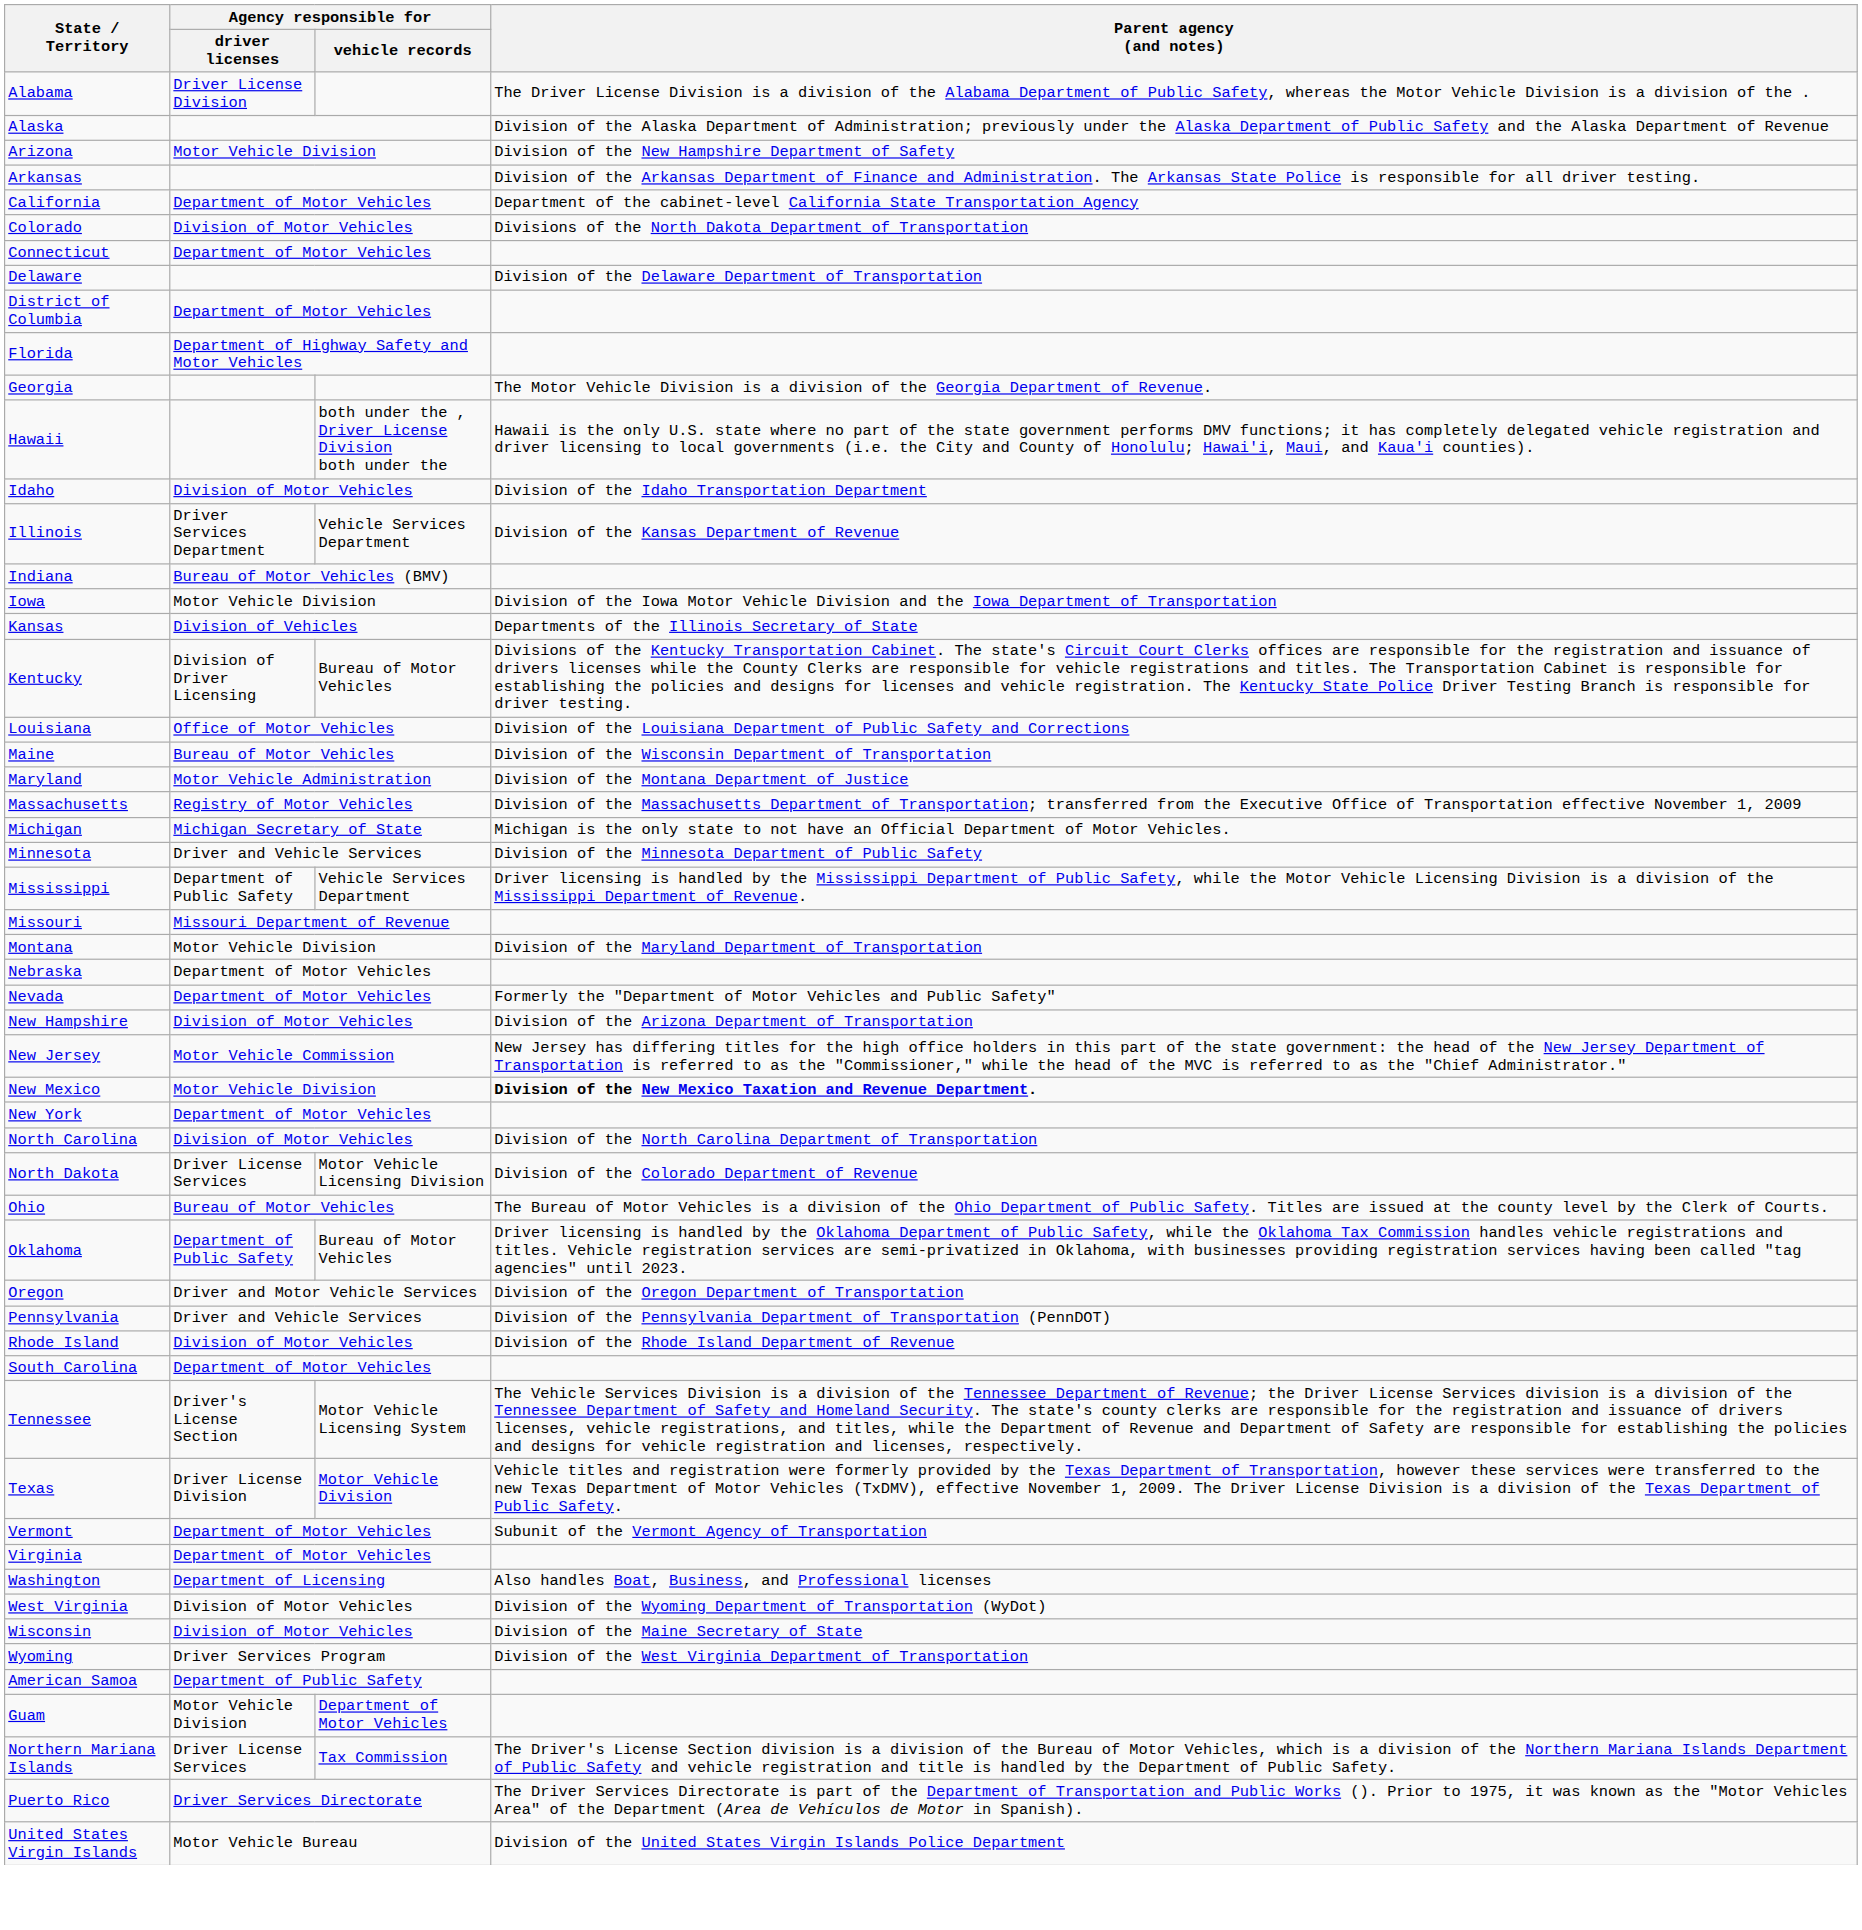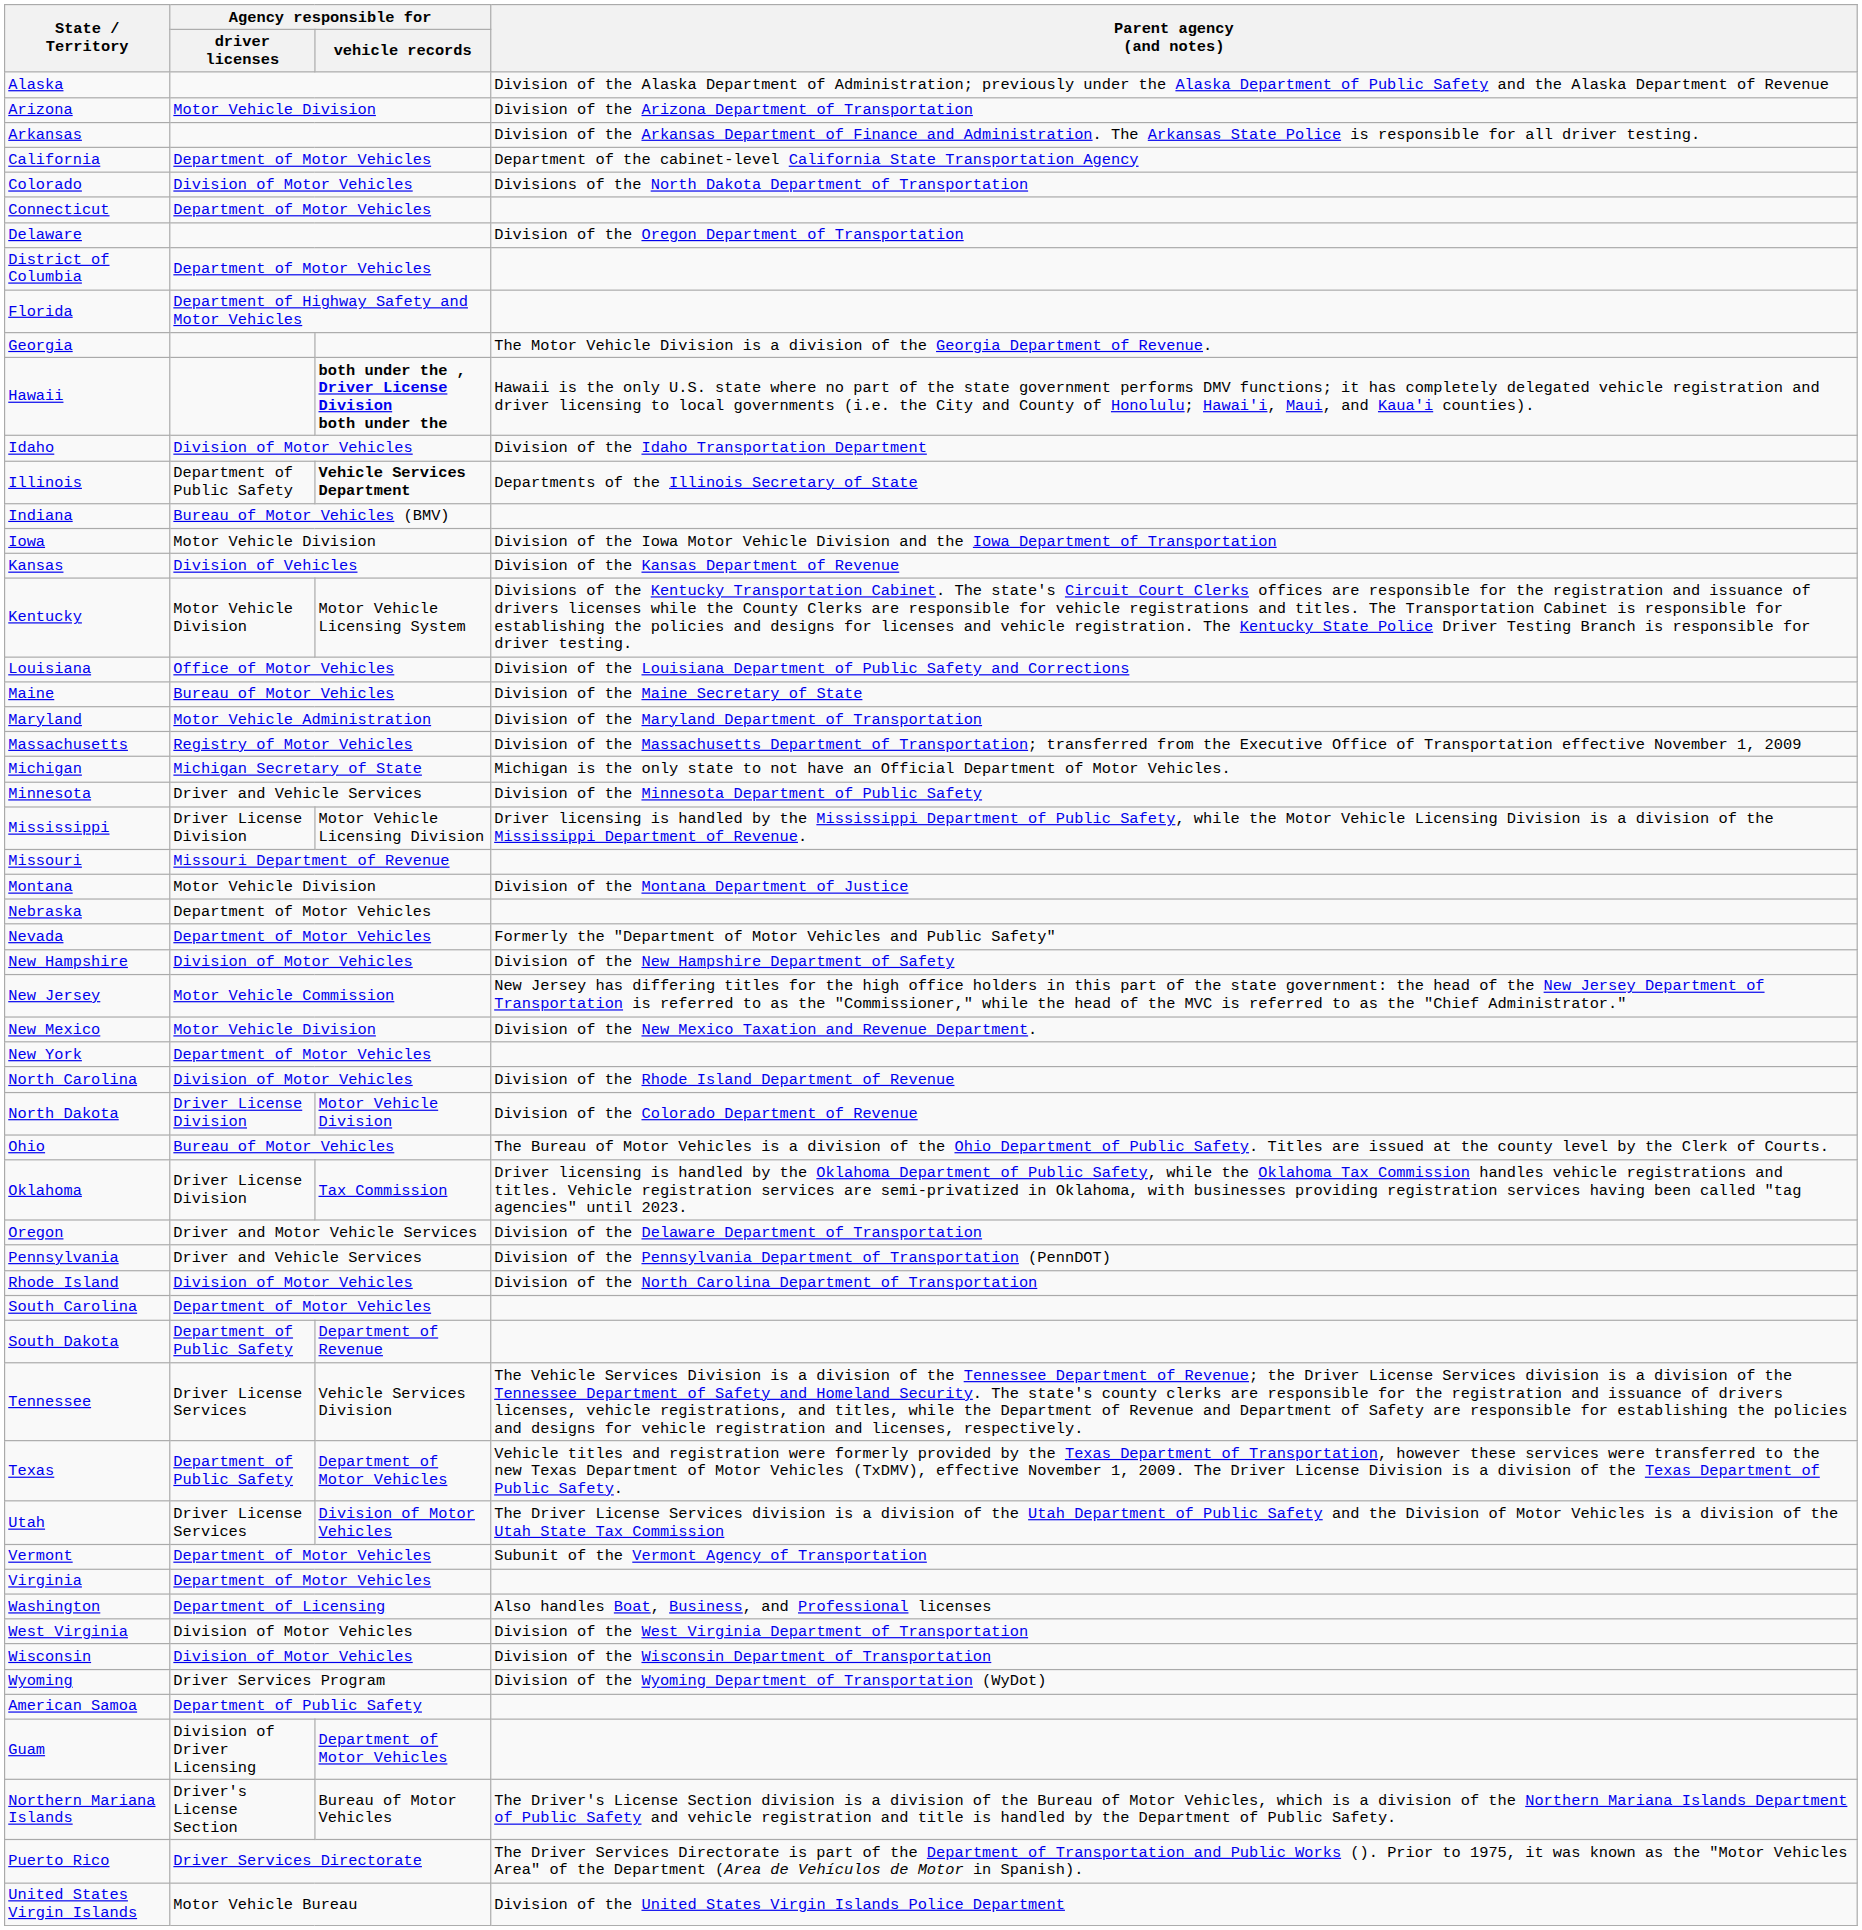- row: (40, 94)
(724, 152) Division of the New Hampshire Department of Safety -> (734, 110) Division of the Arizona Department of Transportation
(738, 278) Division of the Delaware Department of Transportation -> (729, 235) Division of the Oregon Department of Transportation
(392, 439) normal -> (392, 397) bold
(219, 534) Driver Services Department -> (233, 482) Department of Public Safety
(392, 534) normal -> (392, 482) bold
(697, 534) Division of the Kansas Department of Revenue -> (706, 482) Departments of the Illinois Secretary of State
(706, 626) Departments of the Illinois Secretary of State -> (697, 566) Division of the Kansas Department of Revenue
(224, 678) Division of Driver Licensing -> (233, 618) Motor Vehicle Division
(388, 678) Bureau of Motor Vehicles -> (392, 618) Motor Vehicle Licensing System
(743, 755) Division of the Wisconsin Department of Transportation -> (678, 694) Division of the Maine Secretary of State
(701, 780) Division of the Montana Department of Justice -> (738, 719) Division of the Maryland Department of Transportation
(233, 888) Department of Public Safety -> (238, 828) Driver License Division
(392, 888) Vehicle Services Department -> (401, 828) Motor Vehicle Licensing Division
(738, 947) Division of the Maryland Department of Transportation -> (701, 887) Division of the Montana Department of Justice
(734, 1022) Division of the Arizona Department of Transportation -> (724, 962) Division of the New Hampshire Department of Safety
(766, 1090) bold -> (766, 1030) normal
(766, 1140) Division of the North Carolina Department of Transportation -> (724, 1080) Division of the Rhode Island Department of Revenue
(238, 1174) Driver License Services -> (238, 1113) Driver License Division
(401, 1174) Motor Vehicle Licensing Division -> (378, 1113) Motor Vehicle Division
(233, 1250) Department of Public Safety -> (238, 1190) Driver License Division
(388, 1250) Bureau of Motor Vehicles -> (383, 1190) Tax Commission
(729, 1293) Division of the Oregon Department of Transportation -> (738, 1233) Division of the Delaware Department of Transportation
(724, 1343) Division of the Rhode Island Department of Revenue -> (766, 1283) Division of the North Carolina Department of Transportation
+ row: (63, 1341)
(210, 1420) Driver's License Section -> (238, 1402) Driver License Services
(392, 1420) Motor Vehicle Licensing System -> (392, 1402) Vehicle Services Division
(238, 1489) Driver License Division -> (233, 1471) Department of Public Safety
(378, 1489) Motor Vehicle Division -> (383, 1471) Department of Motor Vehicles
+ row: (27, 1523)
(770, 1607) Division of the Wyoming Department of Transportation (WyDot) -> (761, 1632) Division of the West Virginia Department of Transportation
(678, 1632) Division of the Maine Secretary of State -> (743, 1657) Division of the Wisconsin Department of Transportation
(761, 1657) Division of the West Virginia Department of Transportation -> (770, 1682) Division of the Wyoming Department of Transportation (WyDot)
(233, 1715) Motor Vehicle Division -> (224, 1749) Division of Driver Licensing
(238, 1758) Driver License Services -> (210, 1810) Driver's License Section
(383, 1758) Tax Commission -> (388, 1810) Bureau of Motor Vehicles
